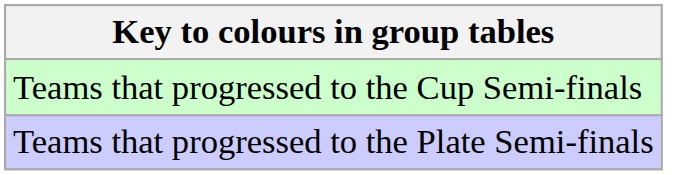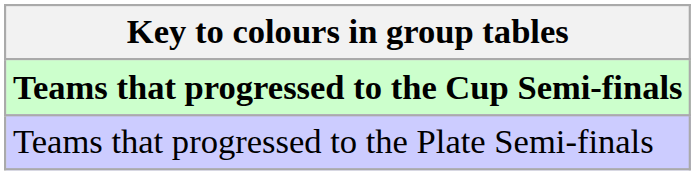(328, 86) normal -> (348, 86) bold
